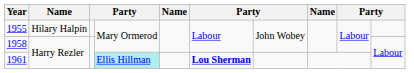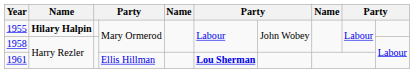(59, 28) normal -> (62, 28) bold
(123, 60) paleturquoise background -> (128, 60) no background
